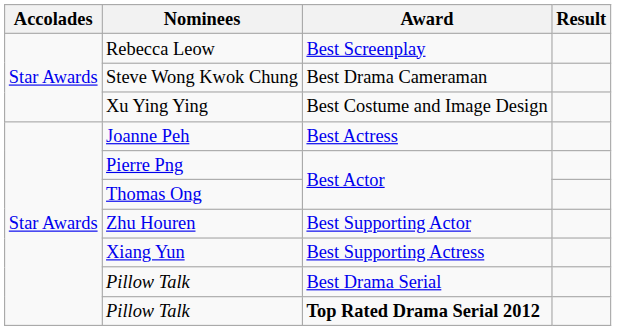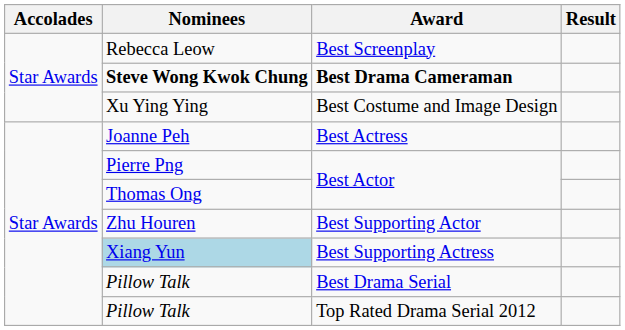(202, 77) normal -> (207, 77) bold
(397, 77) normal -> (414, 77) bold
(145, 252) no background -> (145, 252) lightblue background
(423, 310) bold -> (426, 310) normal
